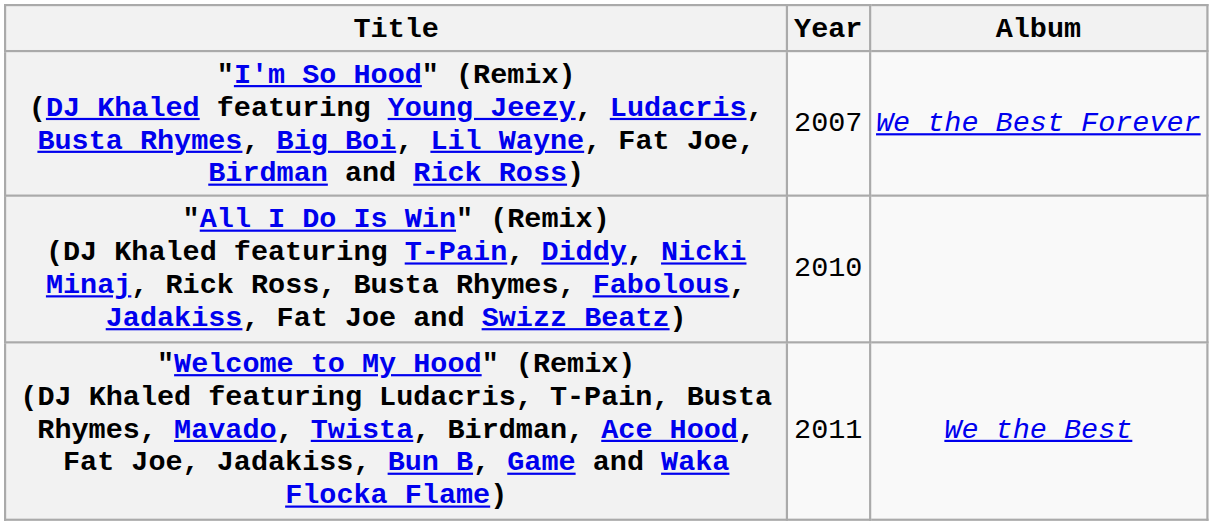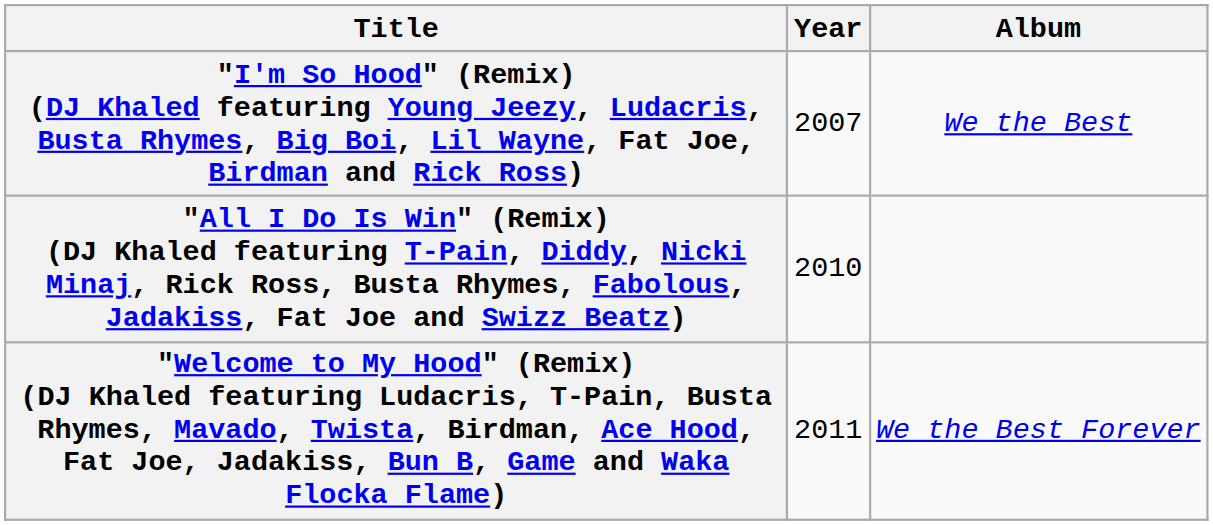(1038, 124) We the Best Forever -> (1038, 124) We the Best
(1038, 430) We the Best -> (1038, 430) We the Best Forever
